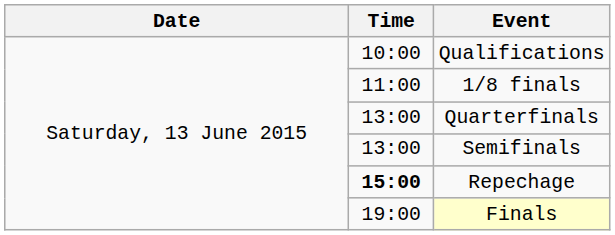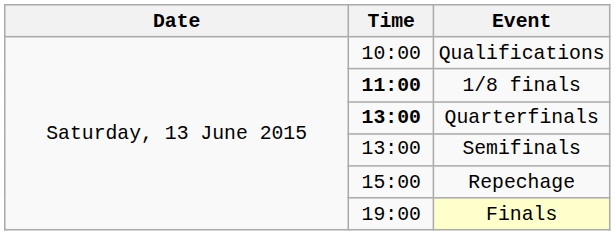(391, 85) normal -> (391, 85) bold
(391, 117) normal -> (391, 117) bold
(391, 182) bold -> (391, 182) normal
